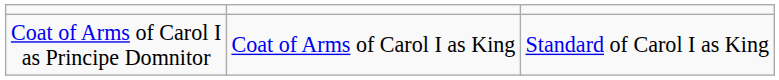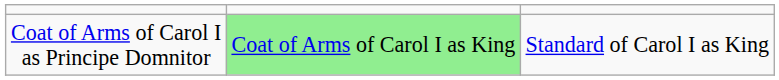(373, 44) no background -> (373, 44) lightgreen background
